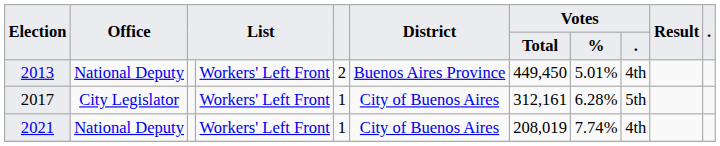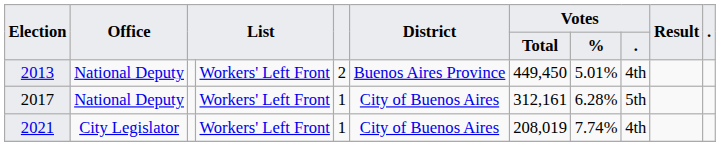(129, 100) City Legislator -> (129, 100) National Deputy
(129, 127) National Deputy -> (129, 127) City Legislator
